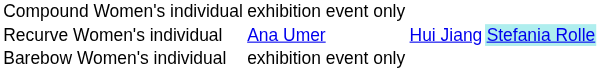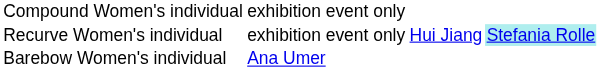(286, 35) Ana Umer -> (326, 35) exhibition event only
(326, 58) exhibition event only -> (286, 58) Ana Umer
